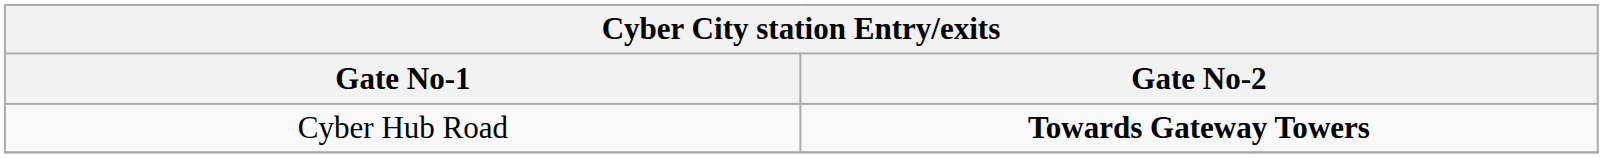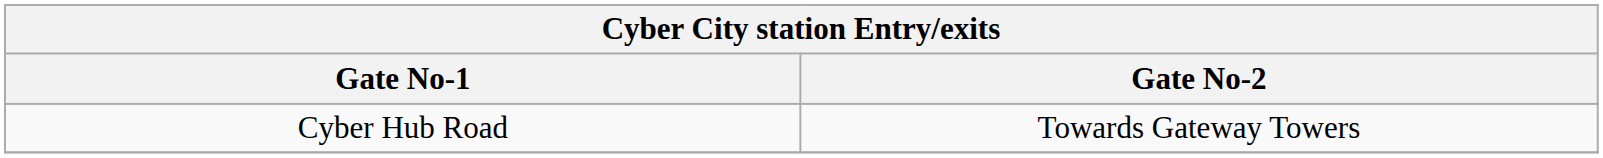(1199, 127) bold -> (1199, 127) normal
